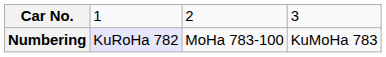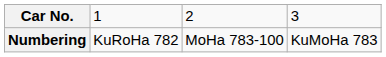(136, 39) lavender background -> (136, 39) no background
